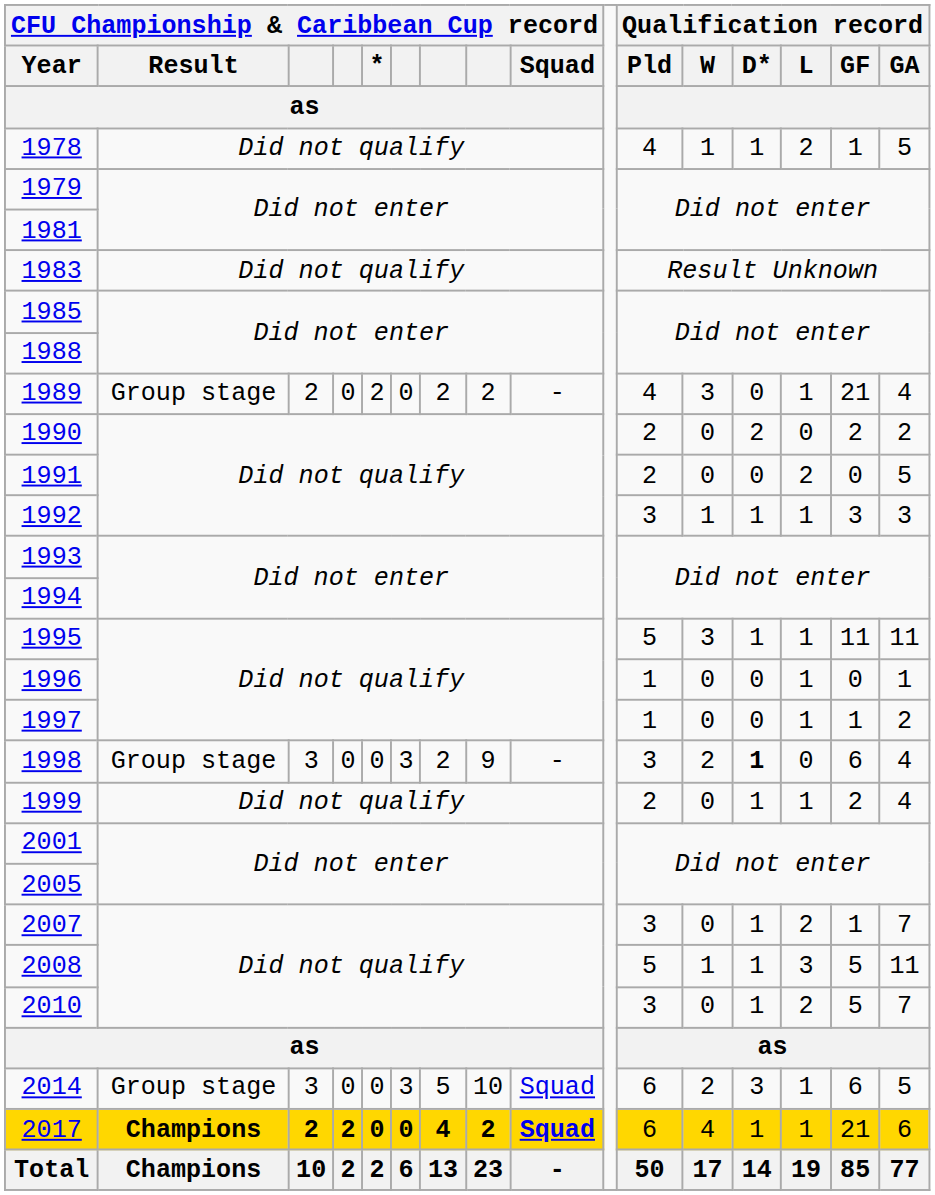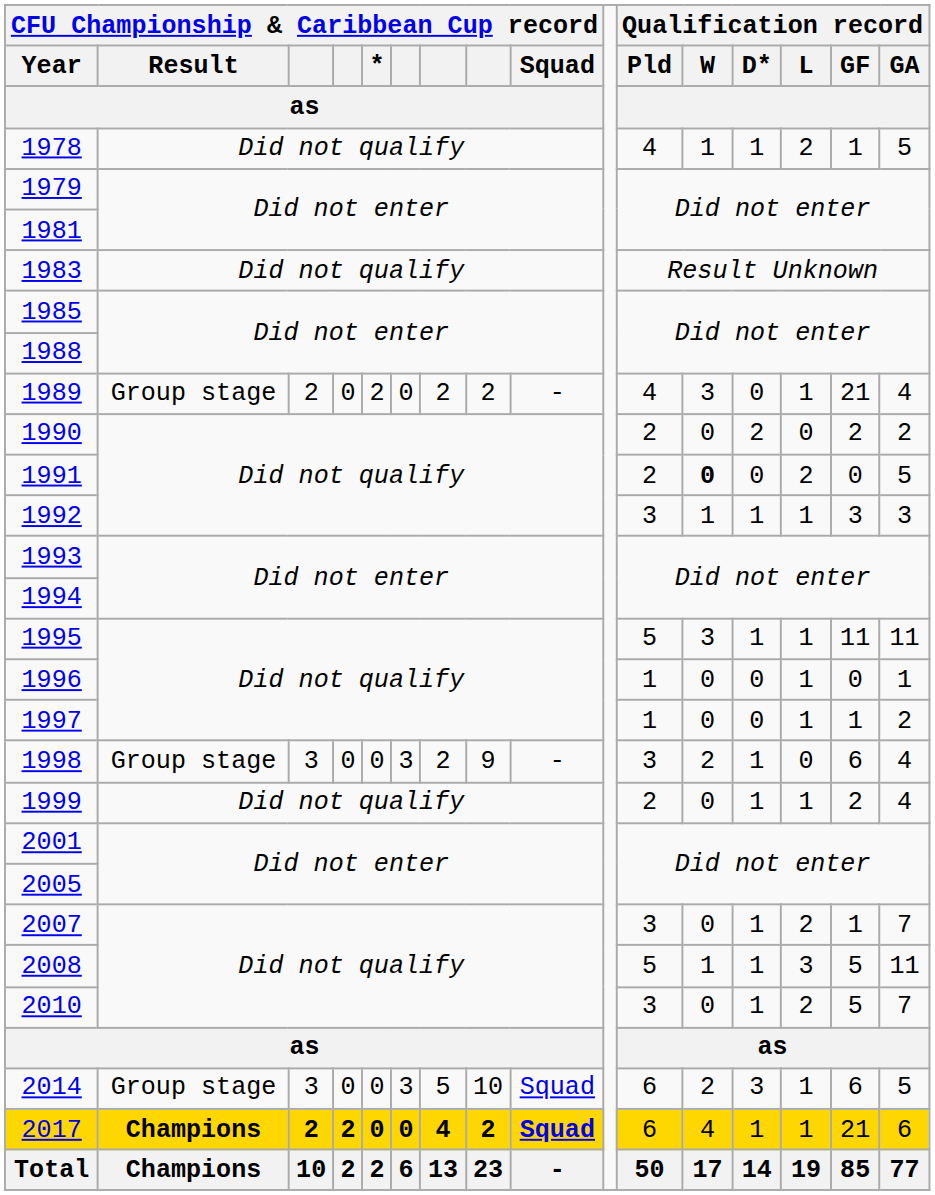(708, 475) normal -> (708, 475) bold
(757, 761) bold -> (757, 761) normal
